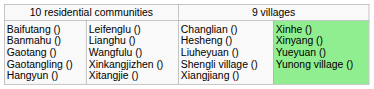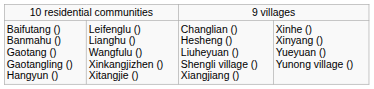(314, 46) lightgreen background -> (314, 46) no background
